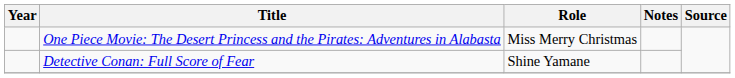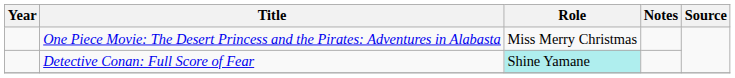(549, 61) no background -> (549, 61) paleturquoise background
